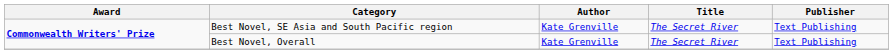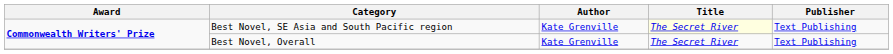(694, 27) no background -> (694, 27) lightyellow background
